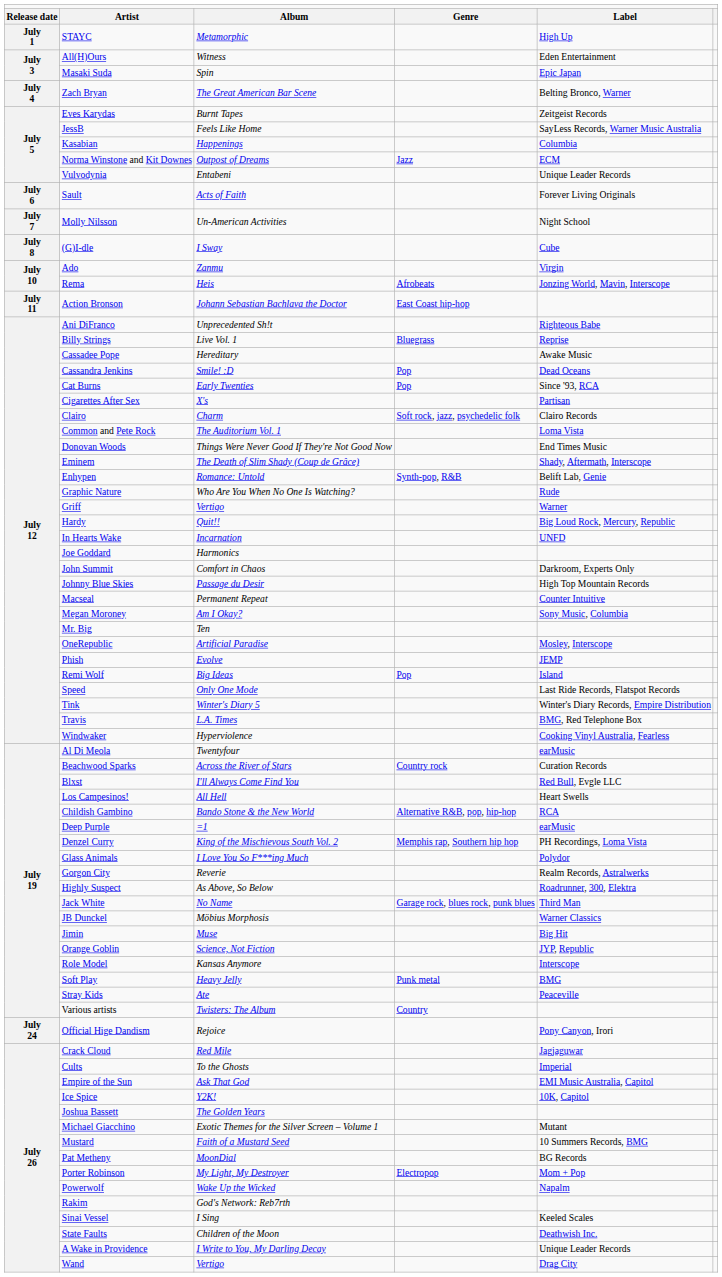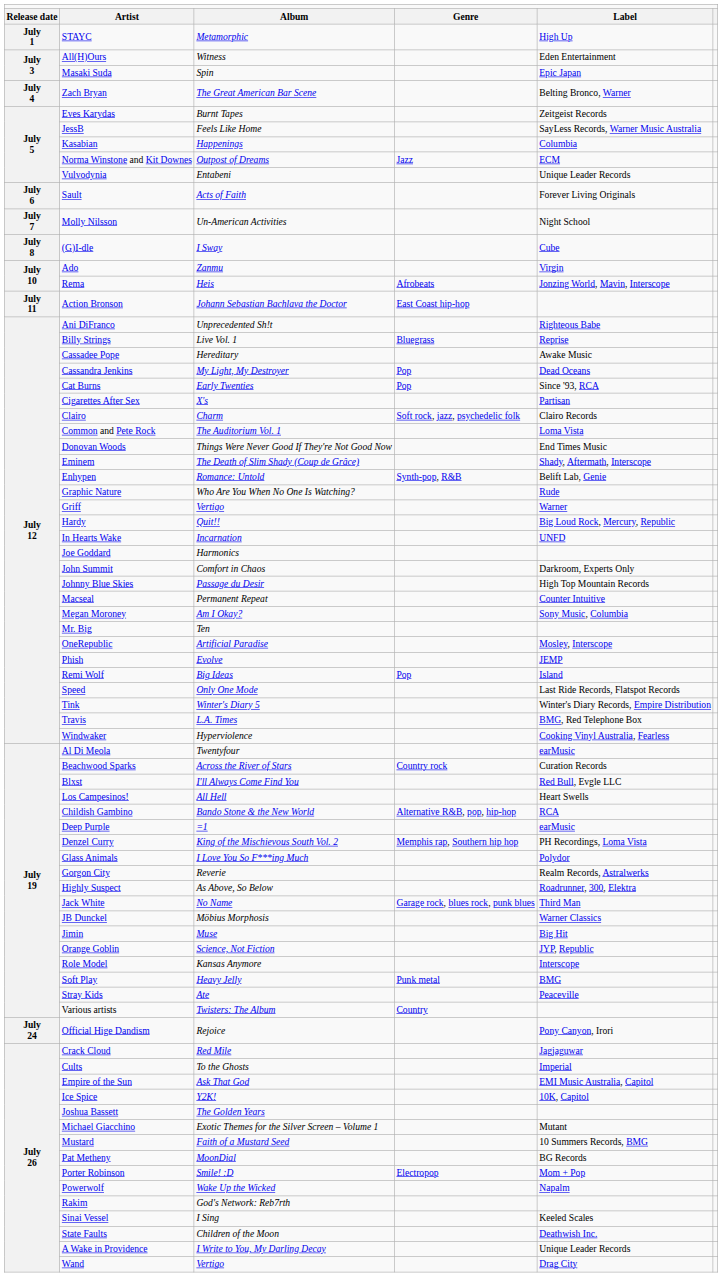(215, 370) Smile! :D -> (243, 370) My Light, My Destroyer
(243, 1173) My Light, My Destroyer -> (215, 1173) Smile! :D
